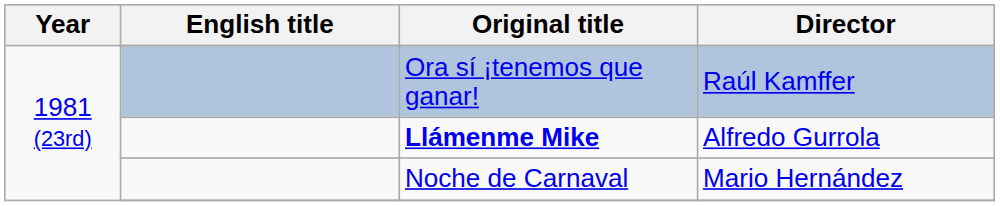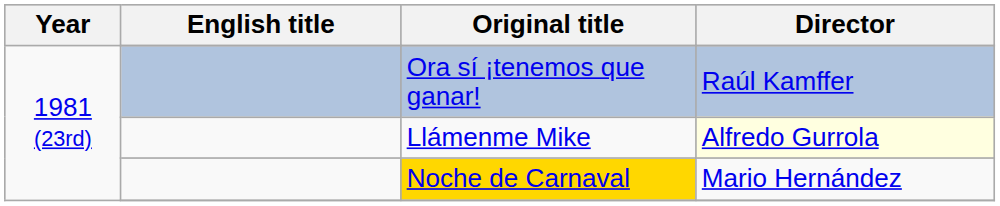(502, 137) bold -> (499, 137) normal
(791, 137) no background -> (790, 137) lightyellow background
(517, 178) no background -> (518, 178) gold background
